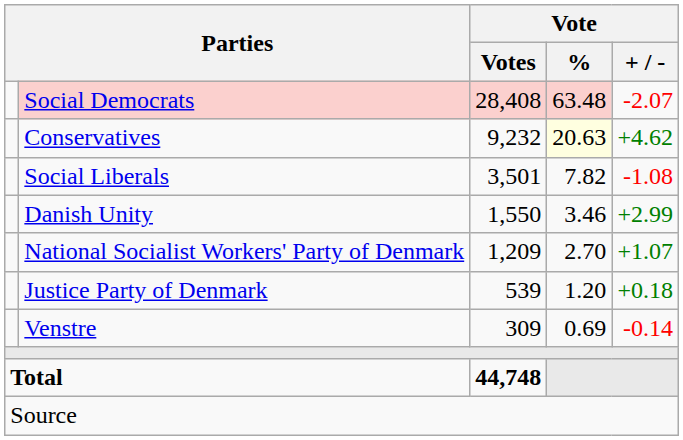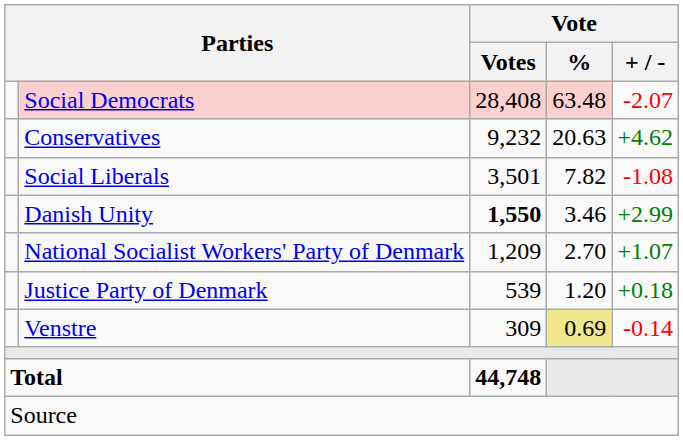(579, 137) lightyellow background -> (579, 137) no background
(514, 213) normal -> (514, 213) bold
(585, 328) no background -> (585, 328) khaki background
